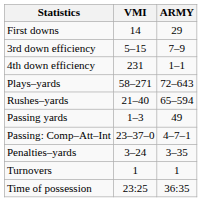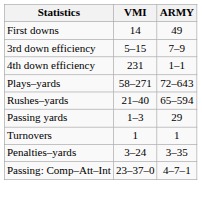(177, 30) 29 -> (177, 30) 49
(177, 118) 49 -> (177, 118) 29
rows swapped: (59, 135) <-> (29, 170)
- row: (49, 188)
